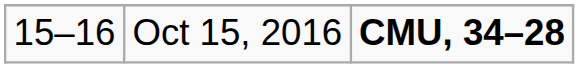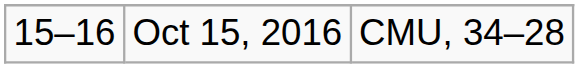(462, 33) bold -> (462, 33) normal
